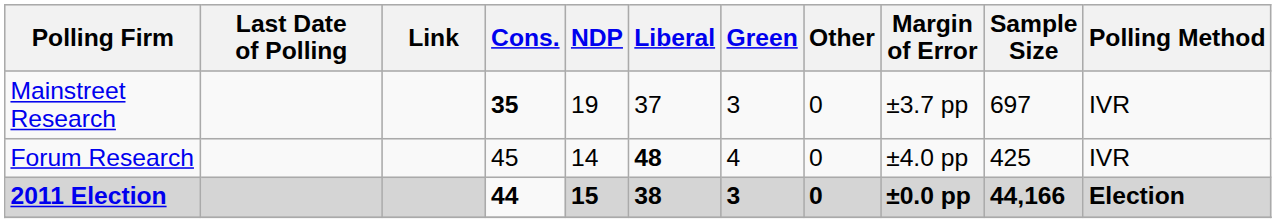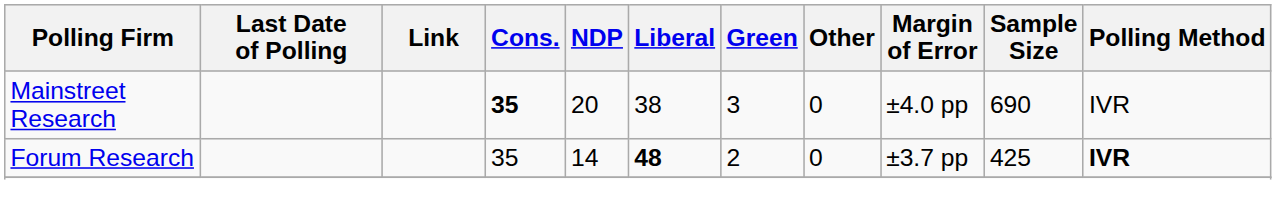(585, 104) 19 -> (585, 104) 20
(648, 104) 37 -> (648, 104) 38
(927, 104) ±3.7 pp -> (927, 104) ±4.0 pp
(1010, 104) 697 -> (1010, 104) 690
(505, 157) 45 -> (505, 157) 35
(733, 157) 4 -> (733, 157) 2
(927, 157) ±4.0 pp -> (927, 157) ±3.7 pp
(1109, 157) normal -> (1109, 157) bold
- row: (89, 196)
